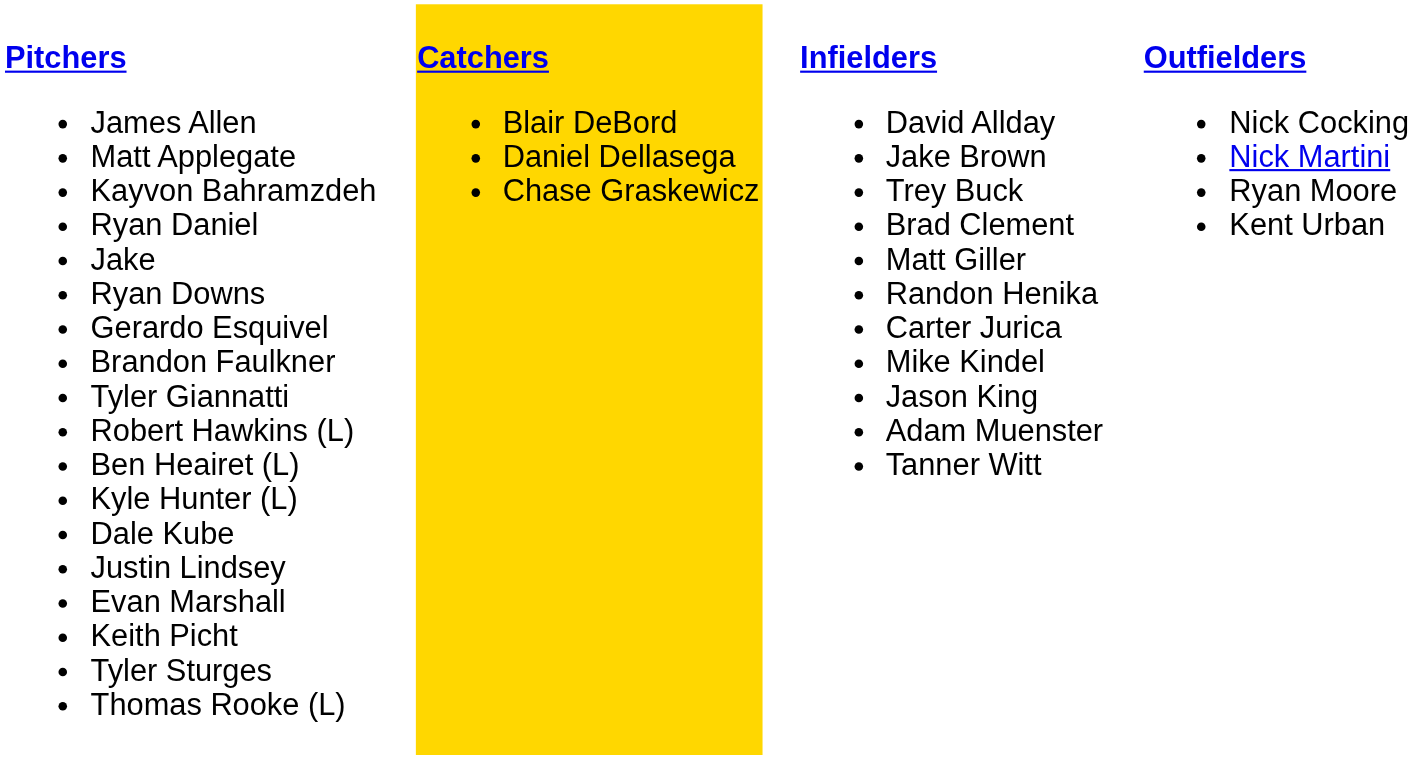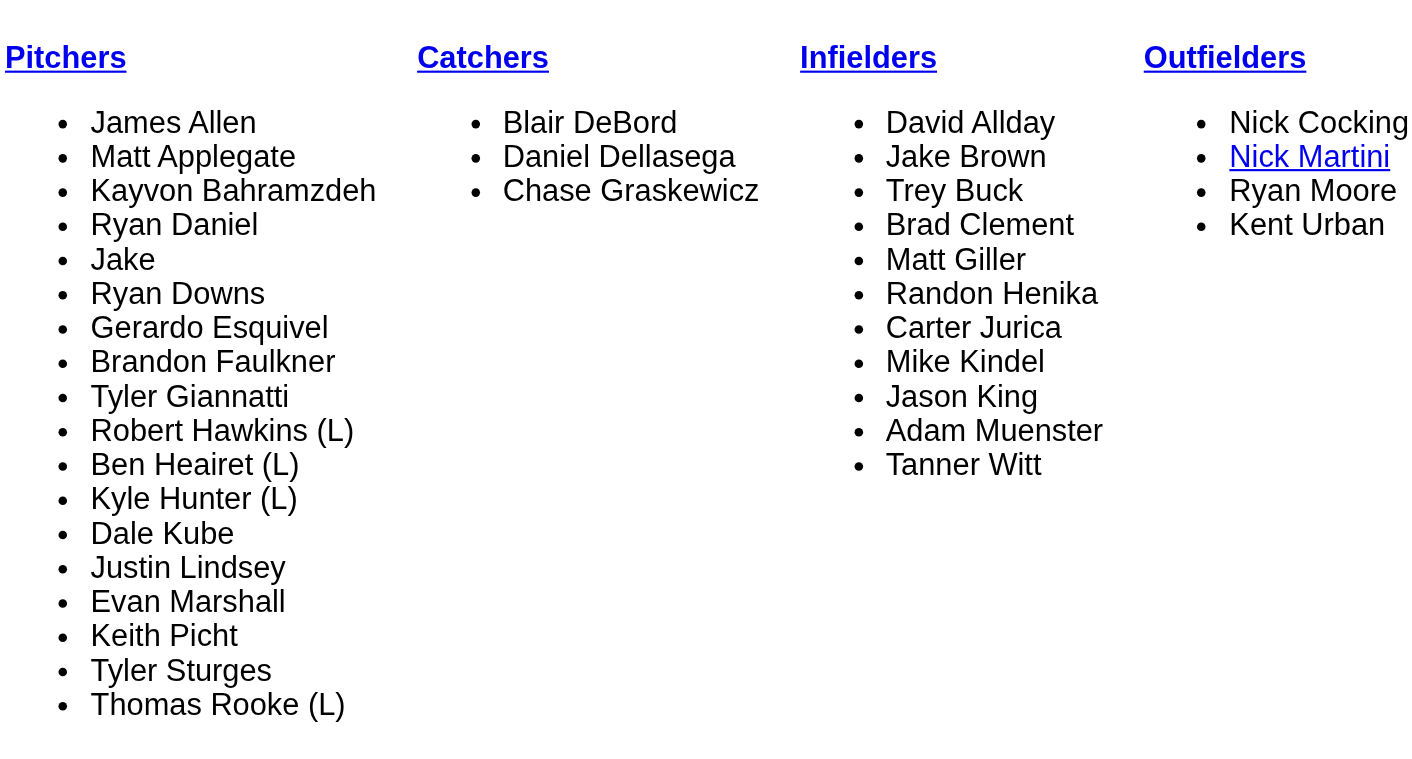(588, 125) gold background -> (588, 125) no background
